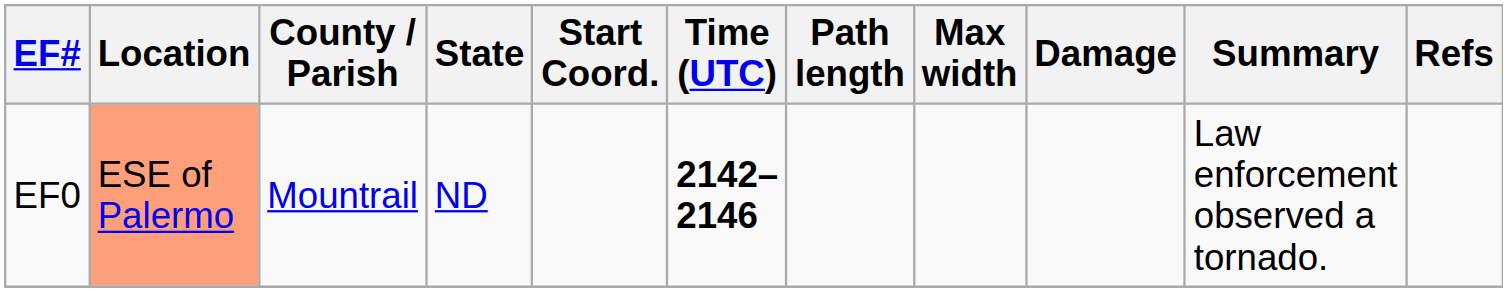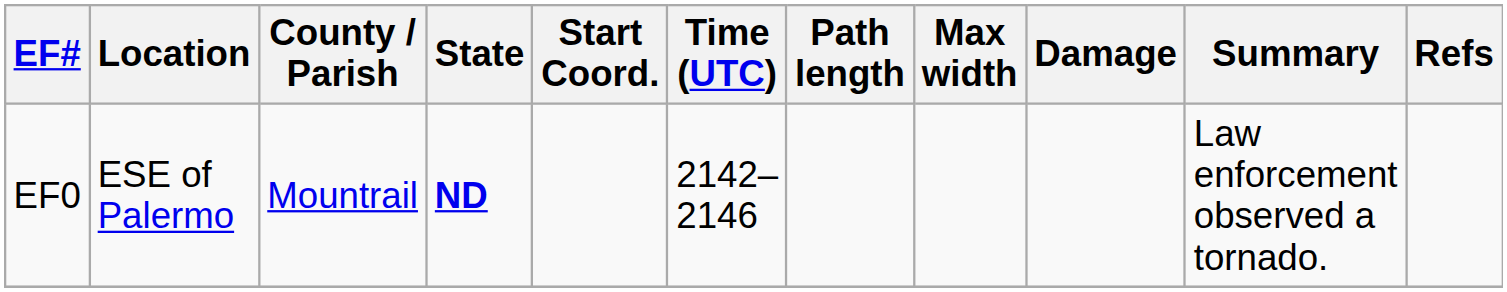(166, 194) lightsalmon background -> (166, 194) no background
(461, 194) normal -> (461, 194) bold
(727, 194) bold -> (727, 194) normal
